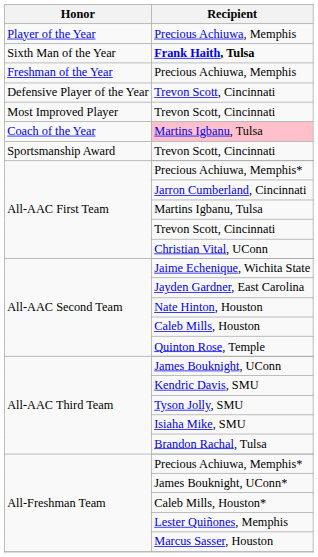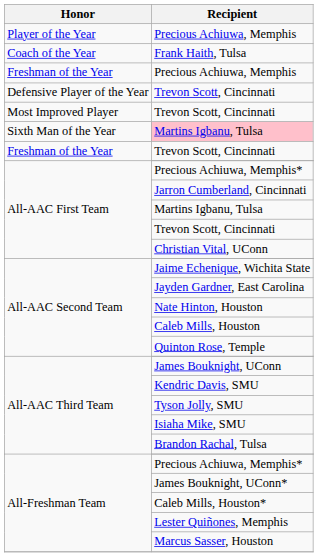(61, 53) Sixth Man of the Year -> (51, 53) Coach of the Year
(204, 53) bold -> (200, 53) normal
(51, 131) Coach of the Year -> (61, 131) Sixth Man of the Year
(61, 151) Sportsmanship Award -> (60, 151) Freshman of the Year
